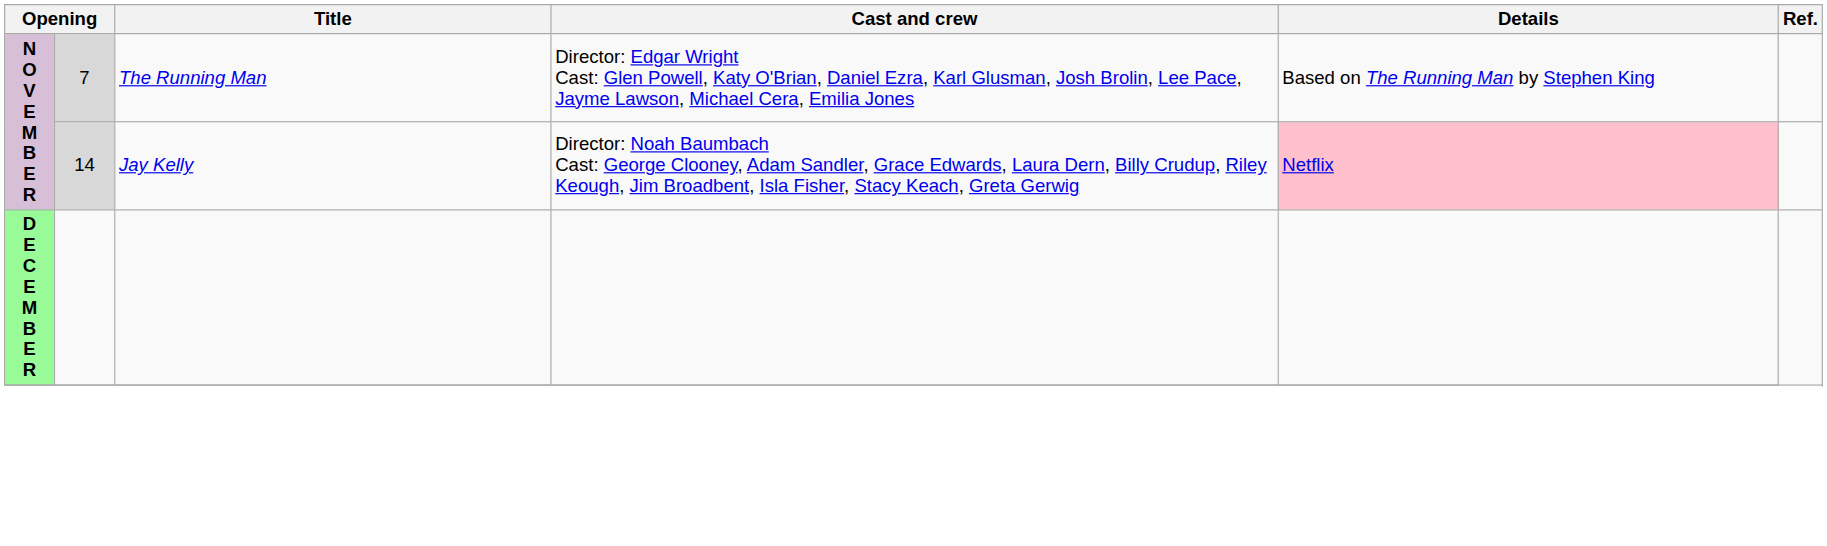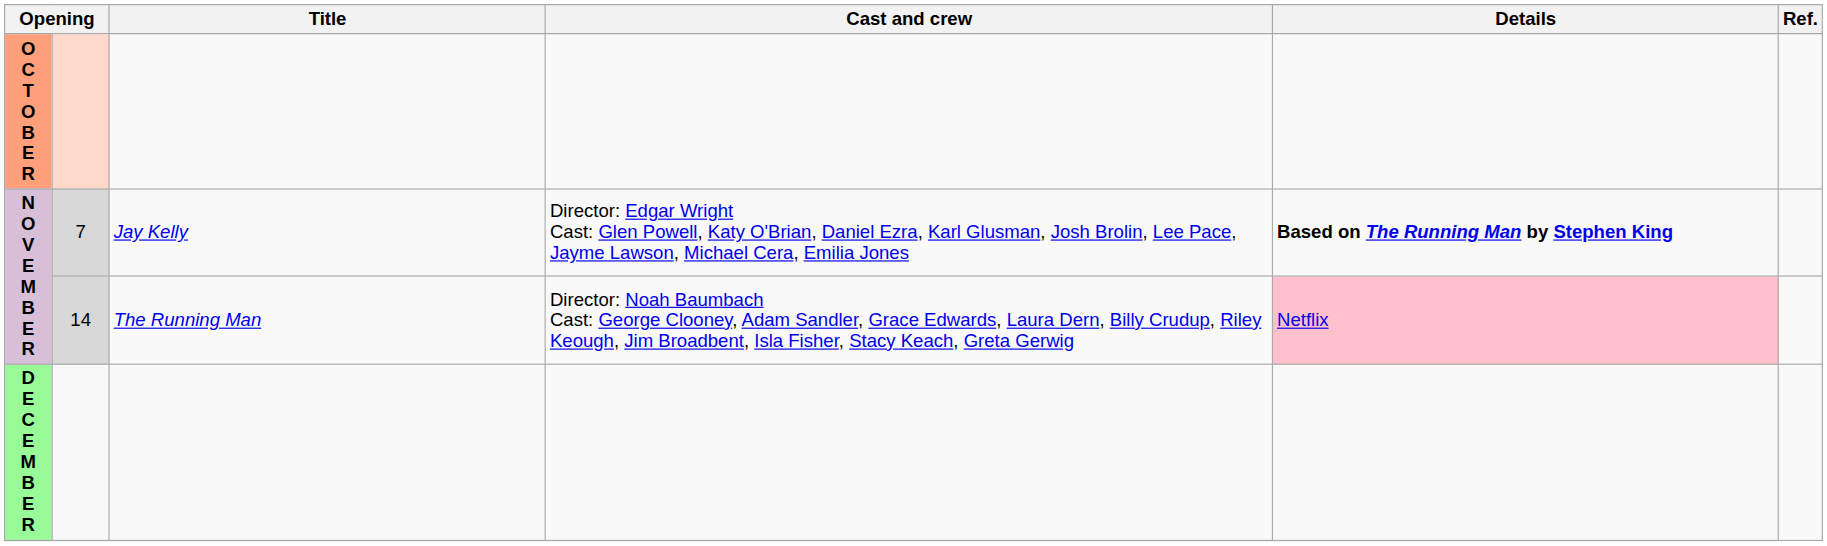+ row: (28, 111)
(193, 77) The Running Man -> (151, 232) Jay Kelly
(1469, 77) normal -> (1475, 232) bold
(156, 165) Jay Kelly -> (187, 320) The Running Man
